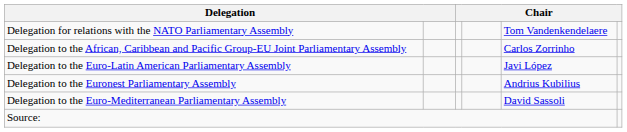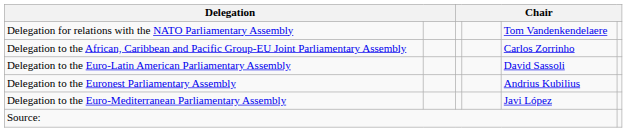(528, 65) Javi López -> (534, 65) David Sassoli
(534, 100) David Sassoli -> (528, 100) Javi López
